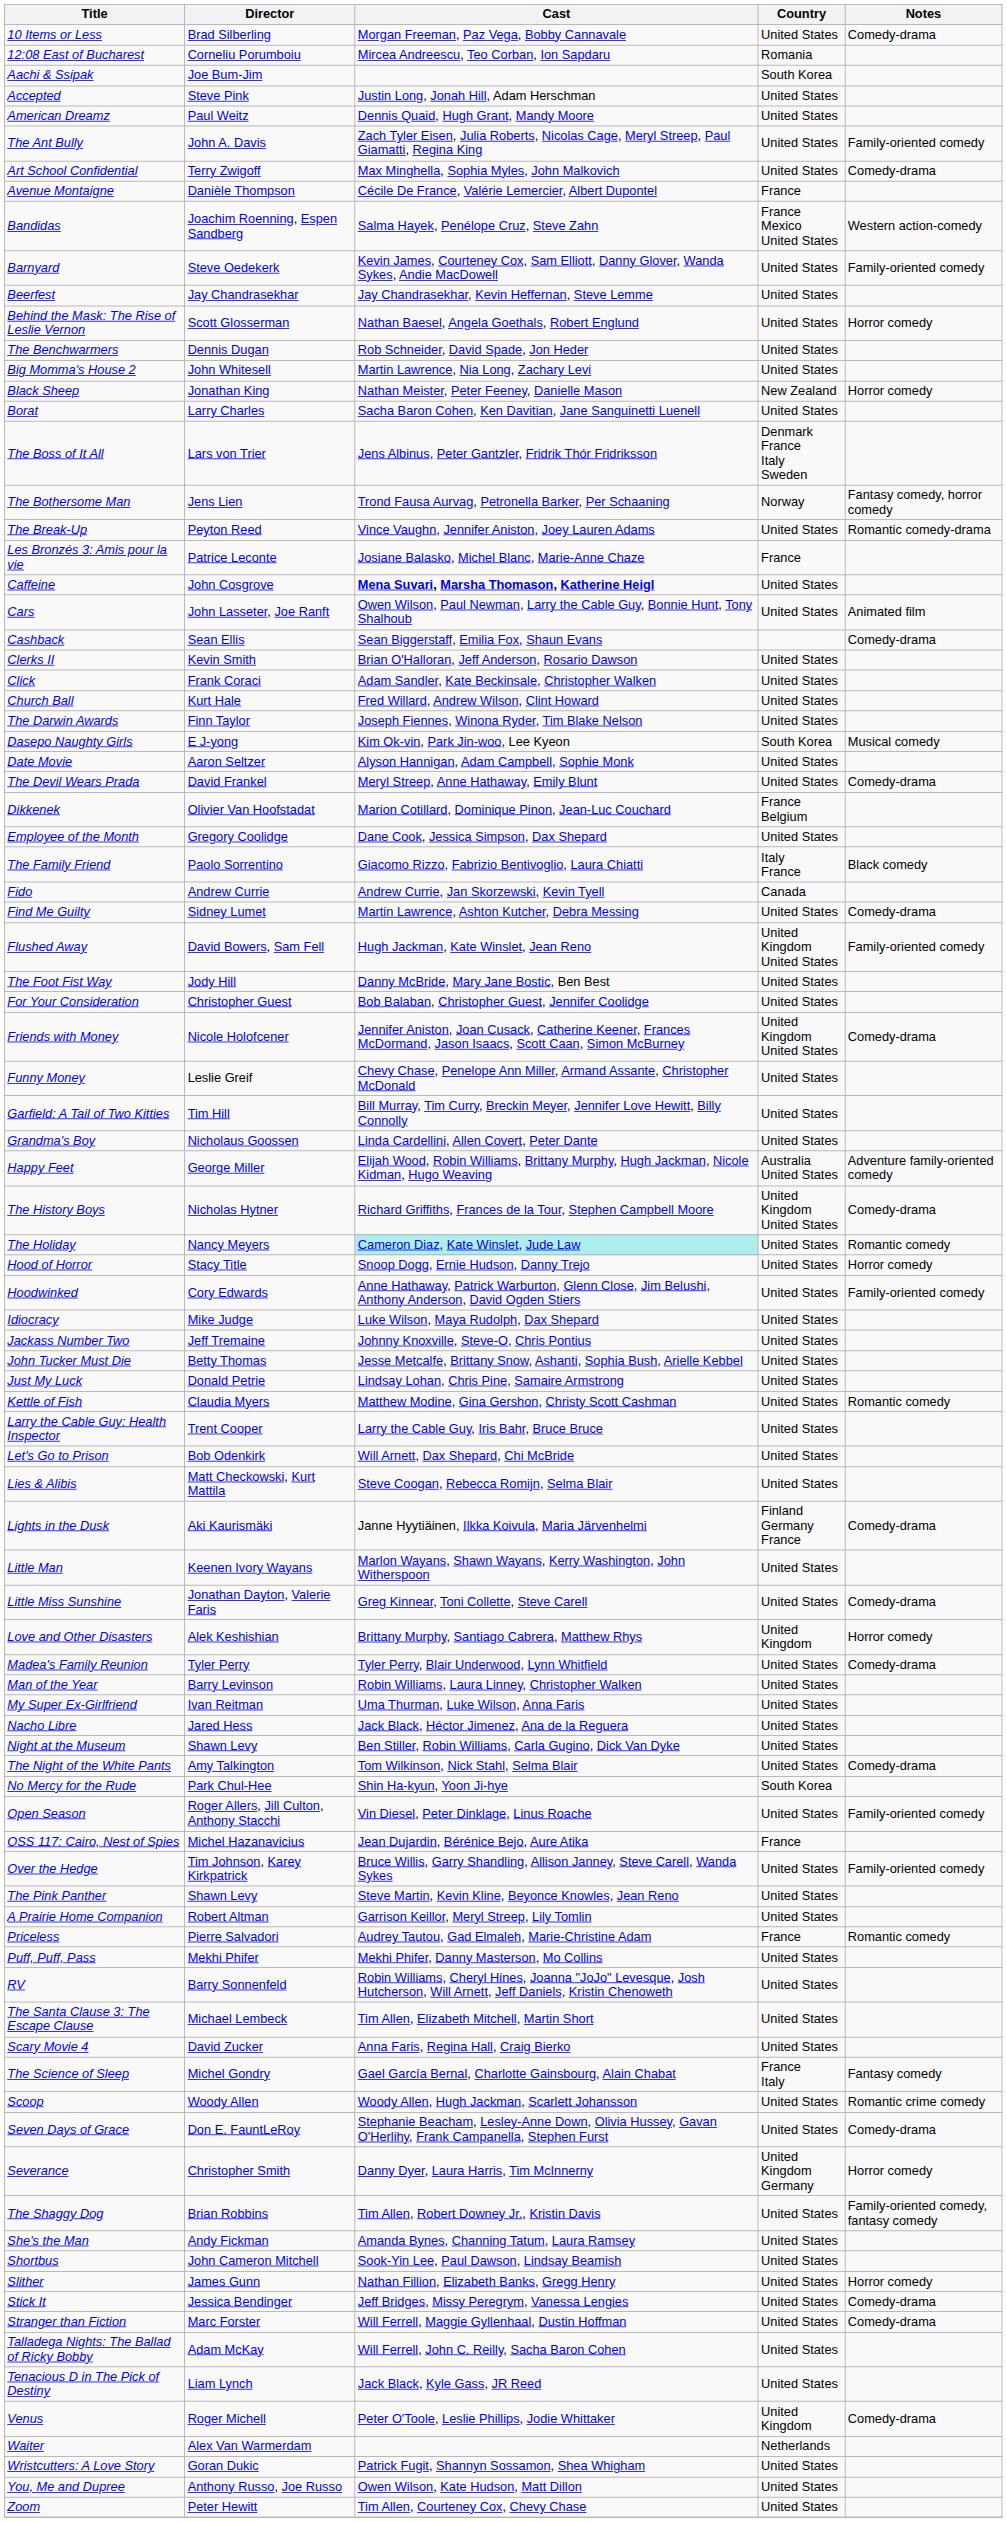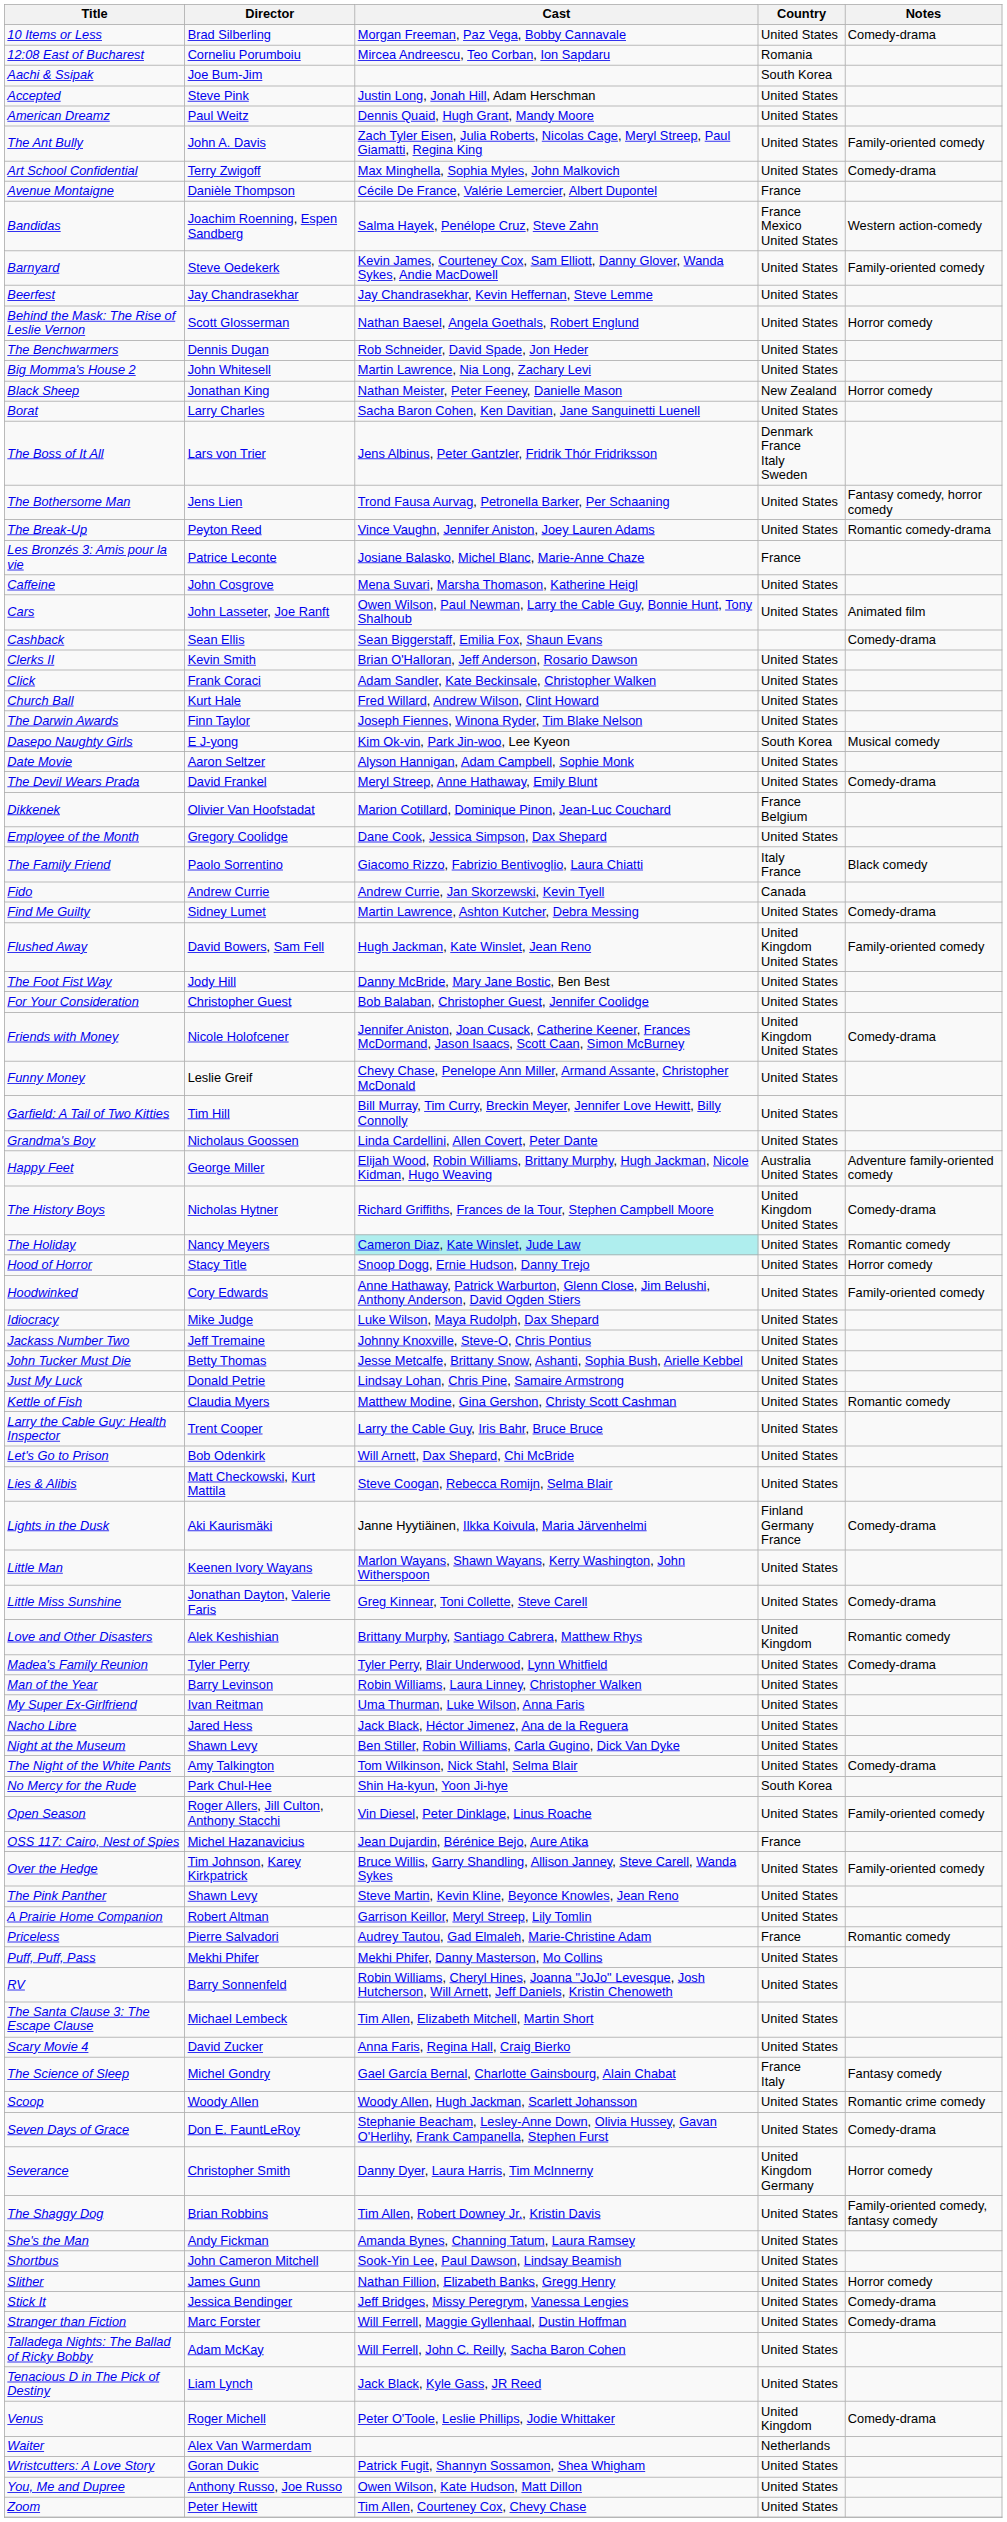(783, 502) Norway -> (800, 502) United States
(506, 584) bold -> (498, 584) normal
(890, 1637) Horror comedy -> (899, 1637) Romantic comedy
